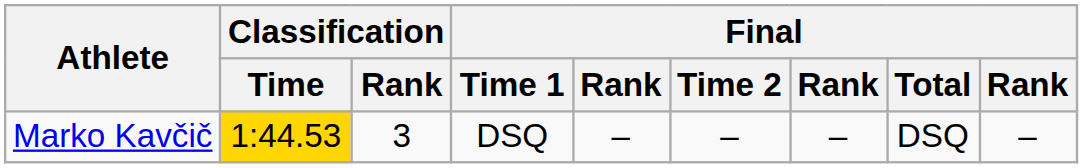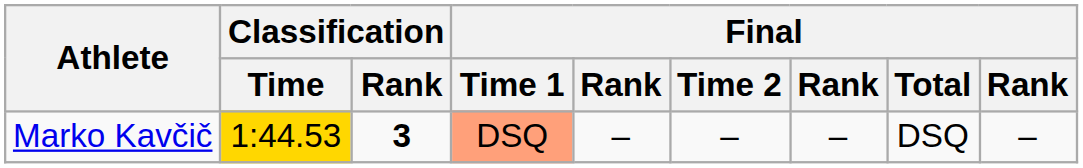(402, 137) normal -> (402, 137) bold
(512, 137) no background -> (512, 137) lightsalmon background
